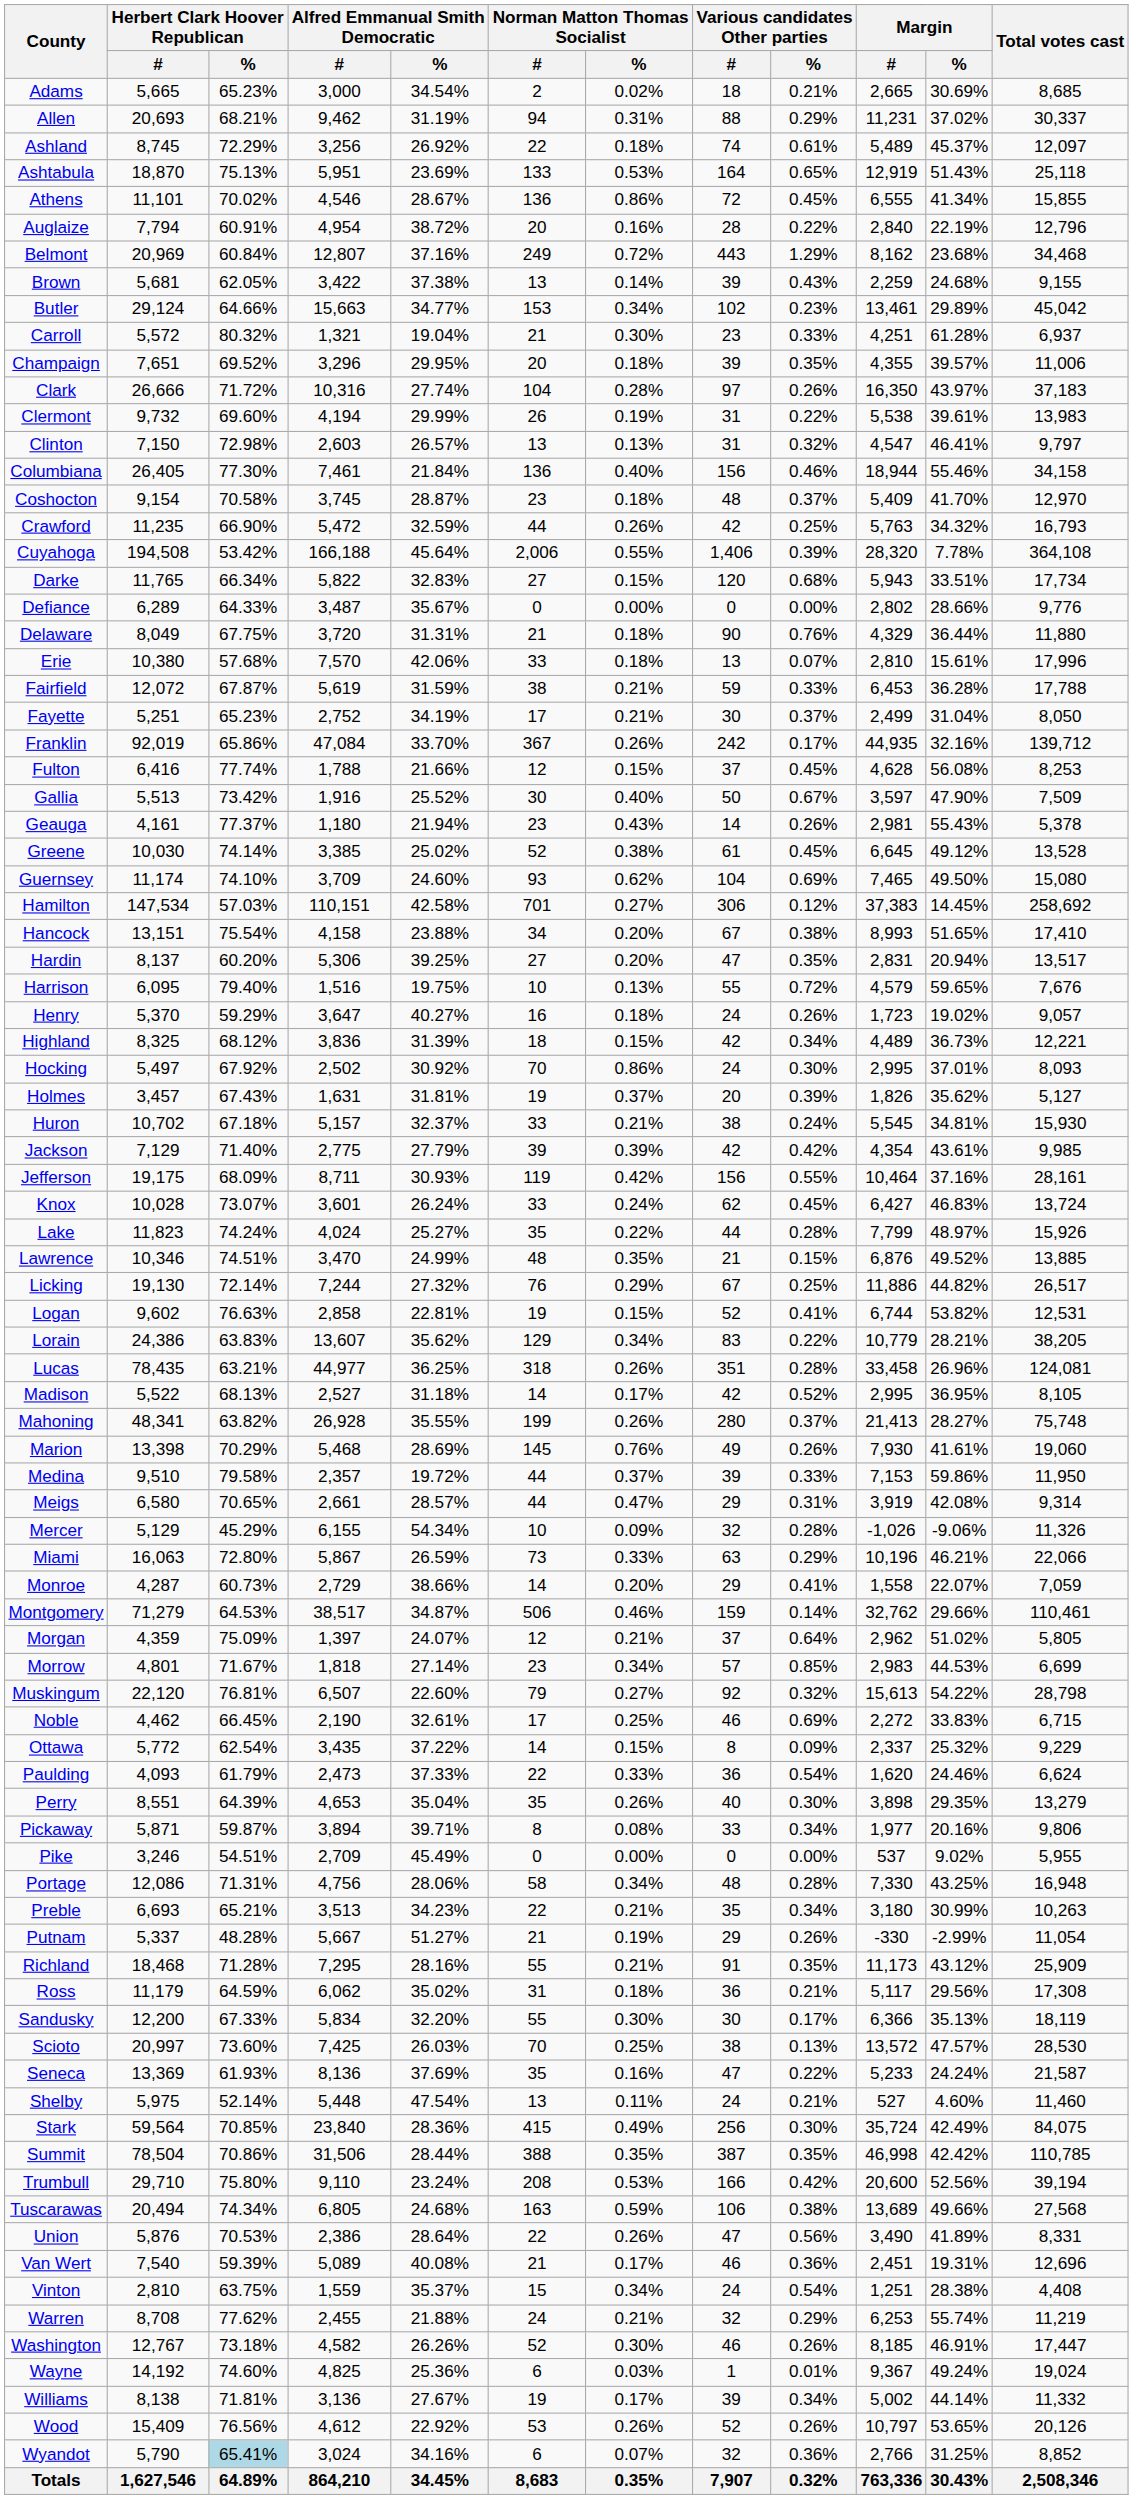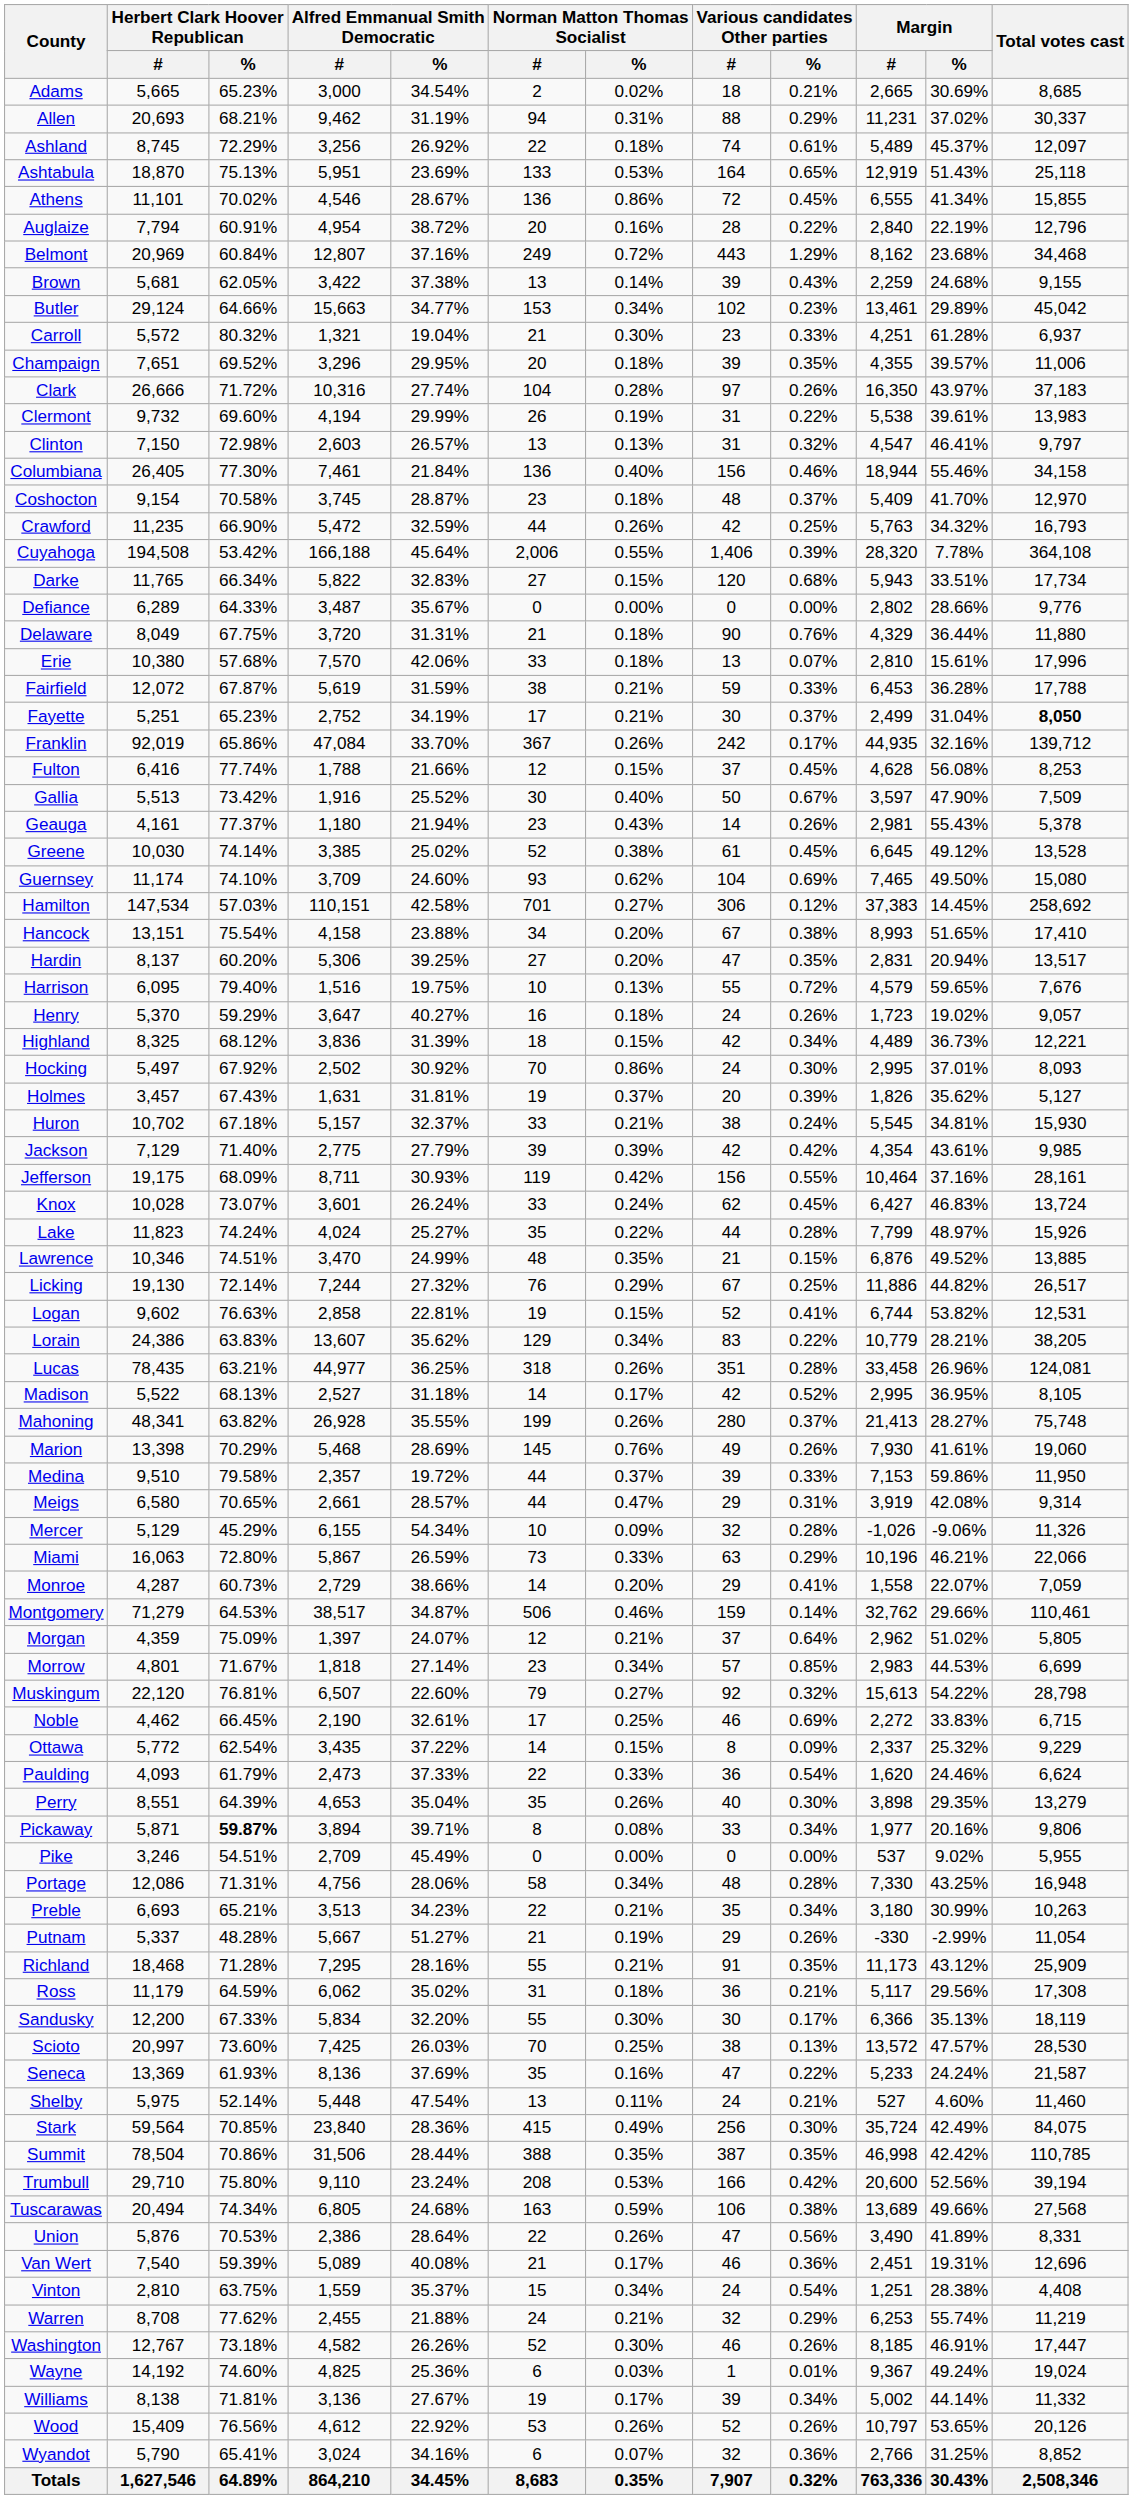(1060, 716) normal -> (1060, 716) bold
(248, 1829) normal -> (248, 1829) bold
(248, 2453) lightblue background -> (248, 2453) no background
